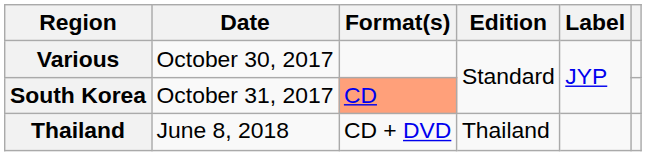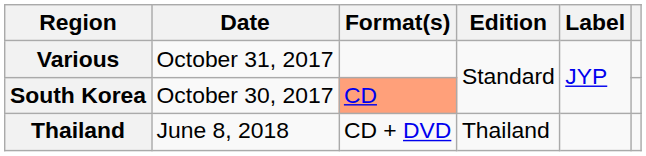(245, 58) October 30, 2017 -> (245, 58) October 31, 2017
(245, 95) October 31, 2017 -> (245, 95) October 30, 2017
